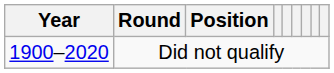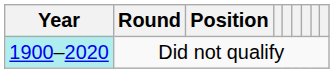(59, 52) no background -> (59, 52) paleturquoise background
